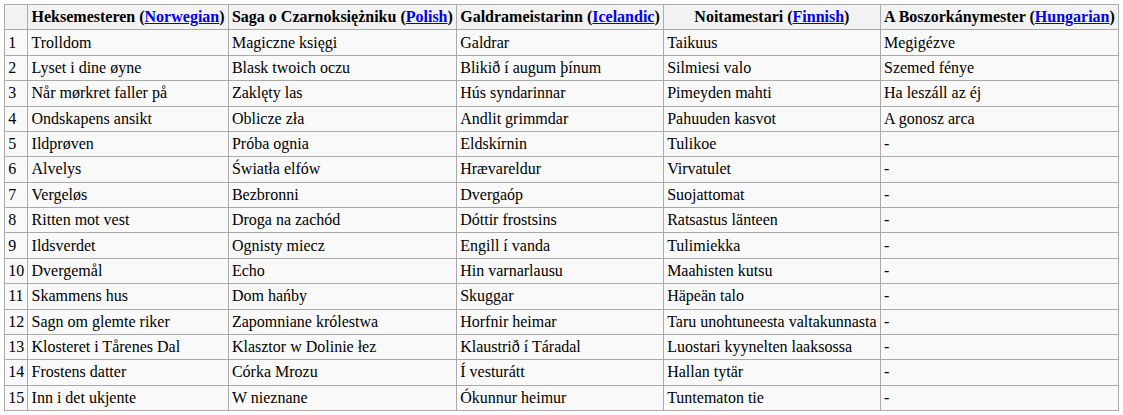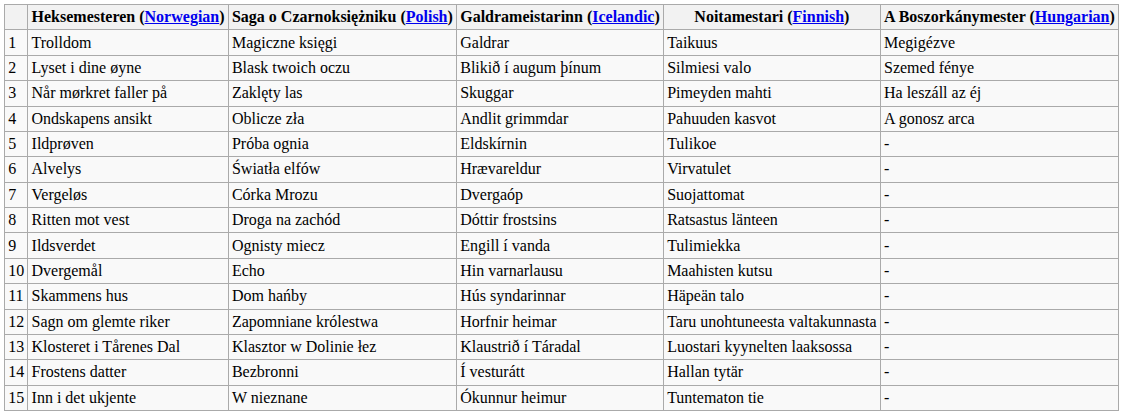(513, 93) Hús syndarinnar -> (487, 93) Skuggar
(265, 194) Bezbronni -> (275, 194) Córka Mrozu
(487, 296) Skuggar -> (513, 296) Hús syndarinnar
(275, 372) Córka Mrozu -> (265, 372) Bezbronni
